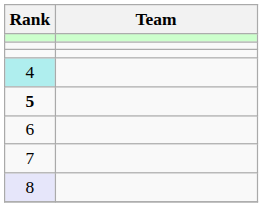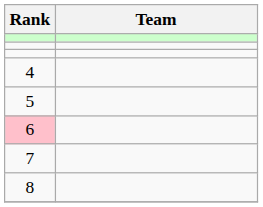(30, 72) paleturquoise background -> (30, 72) no background
(30, 101) bold -> (30, 101) normal
(30, 129) no background -> (30, 129) pink background
(30, 187) lavender background -> (30, 187) no background
